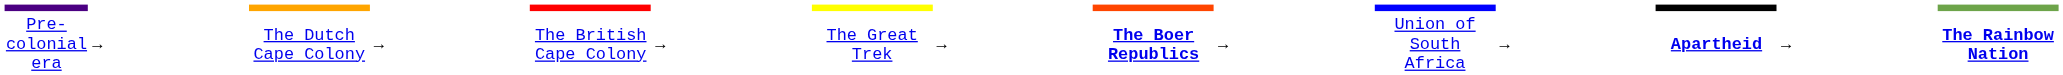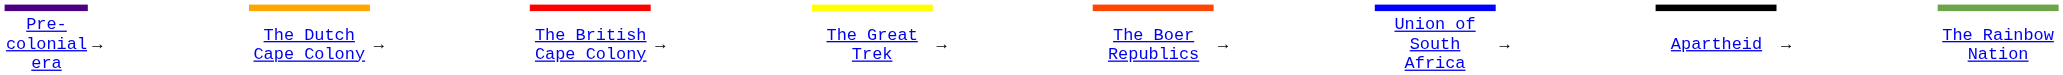(1154, 44) bold -> (1154, 44) normal
(1716, 44) bold -> (1716, 44) normal
(1998, 44) bold -> (1998, 44) normal
